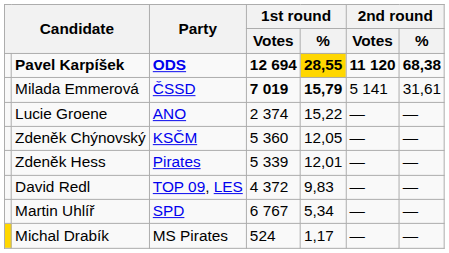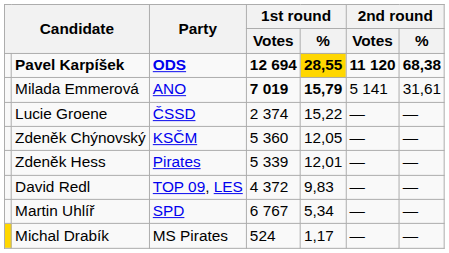(174, 89) ČSSD -> (169, 89) ANO
(169, 114) ANO -> (174, 114) ČSSD
